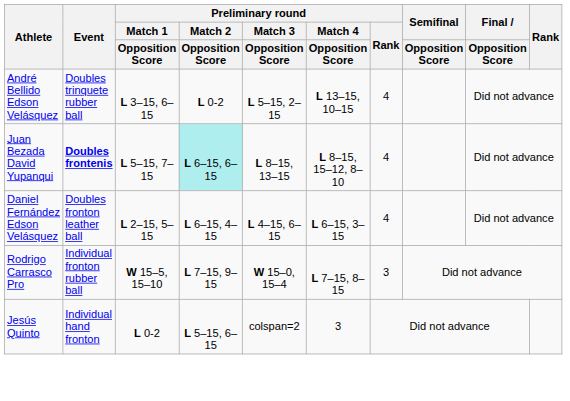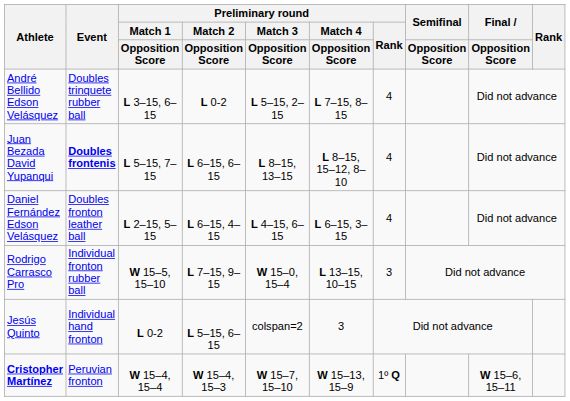(338, 103) L 13–15, 10–15 -> (341, 109) L 7–15, 8–15
(211, 170) paleturquoise background -> (214, 170) no background
(338, 285) L 7–15, 8–15 -> (341, 279) L 13–15, 10–15
+ row: (35, 375)
